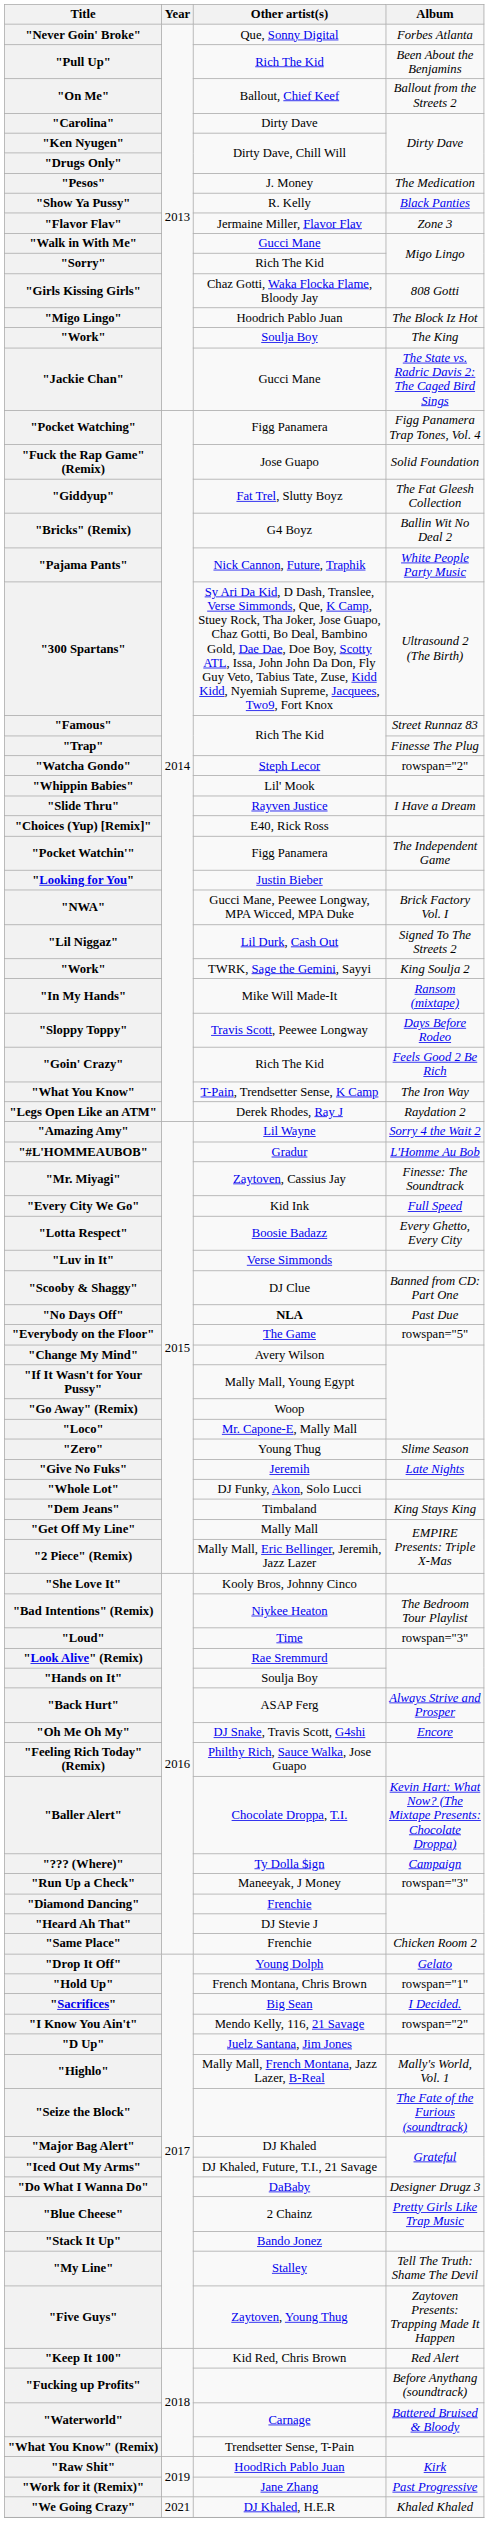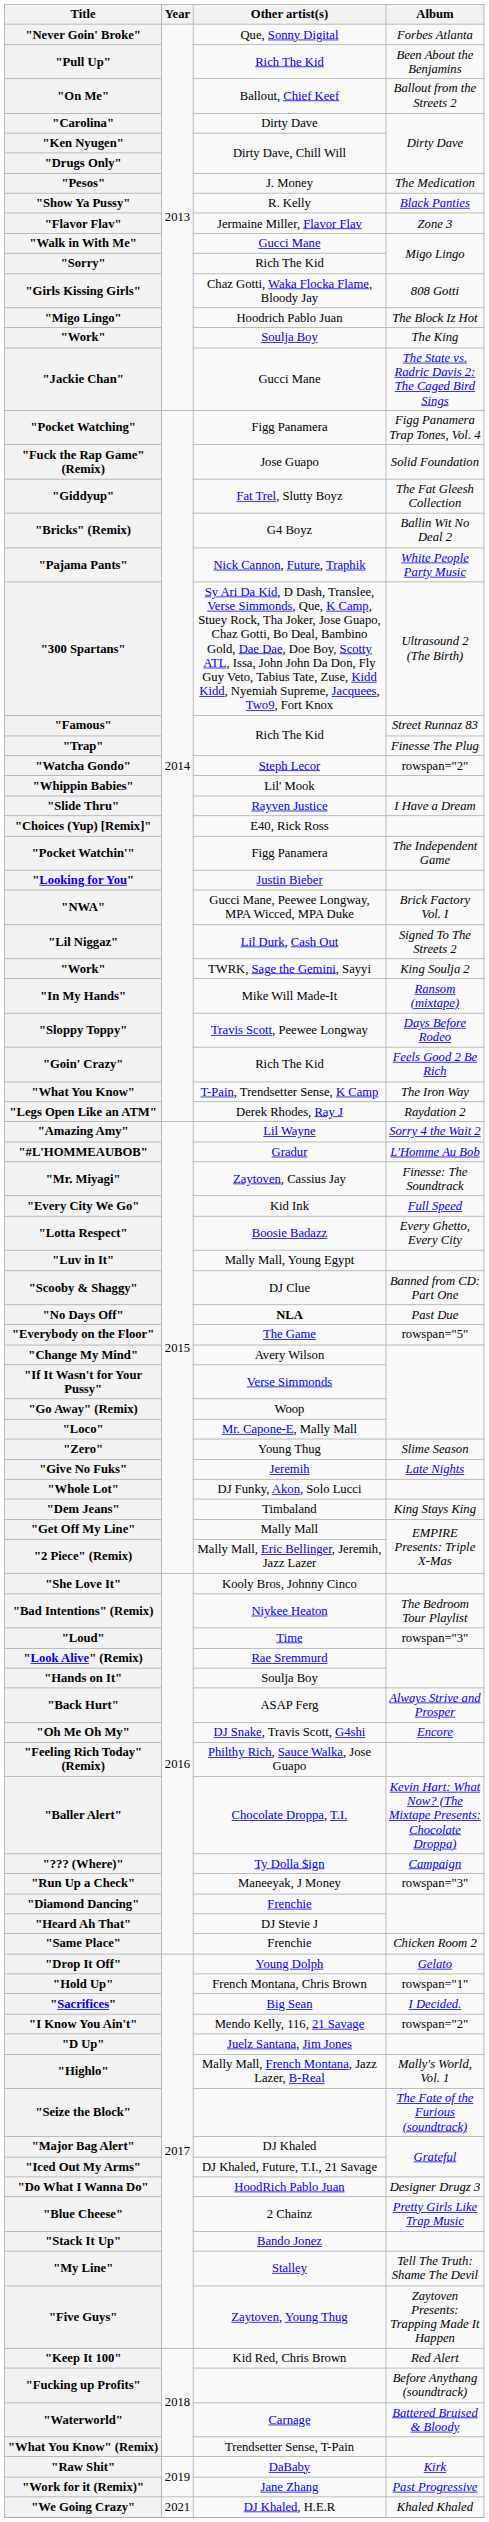(289, 1260) Verse Simmonds -> (289, 1260) Mally Mall, Young Egypt
(289, 1382) Mally Mall, Young Egypt -> (289, 1382) Verse Simmonds
(289, 2187) DaBaby -> (289, 2187) HoodRich Pablo Juan
(289, 2466) HoodRich Pablo Juan -> (289, 2466) DaBaby
